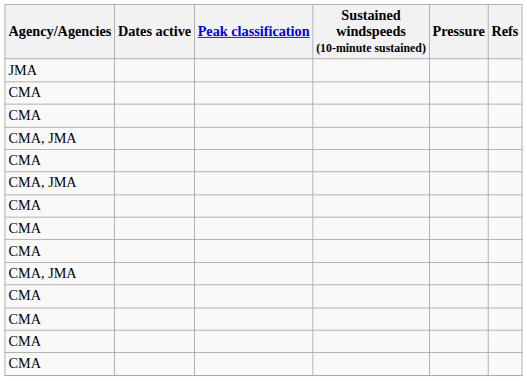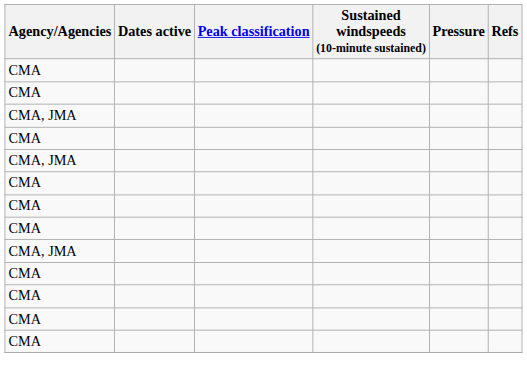- row: (23, 70)
